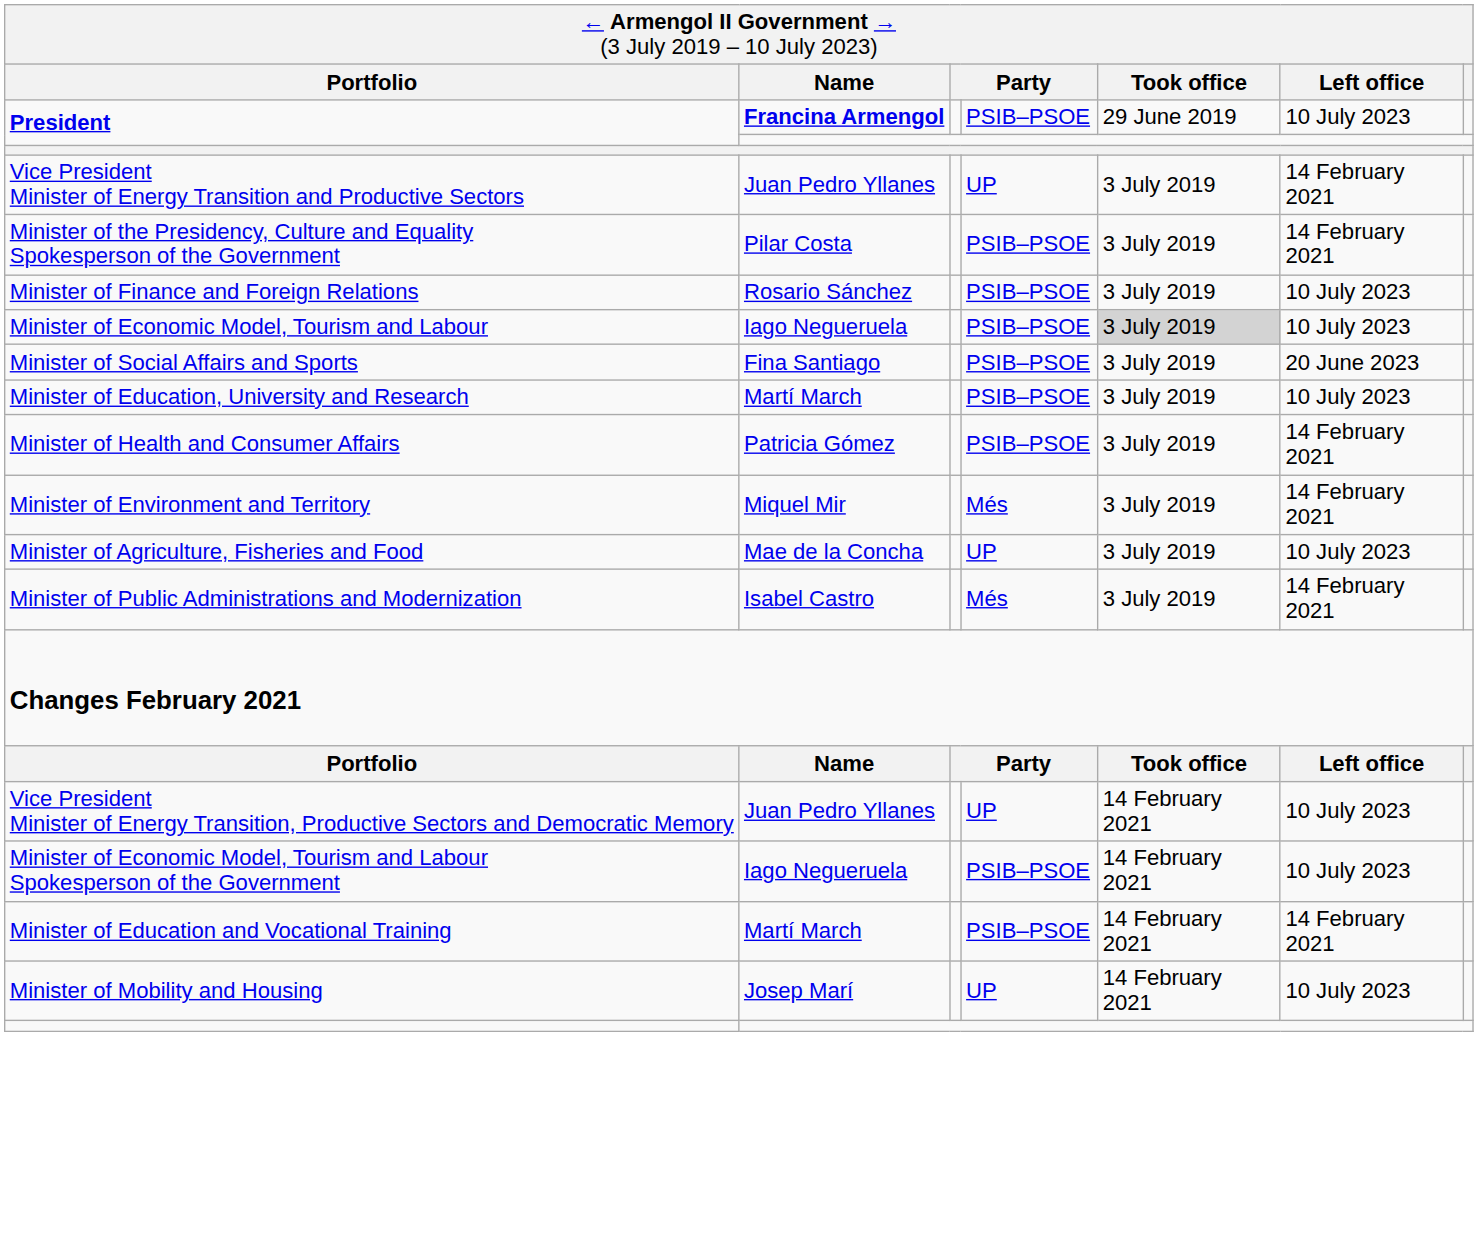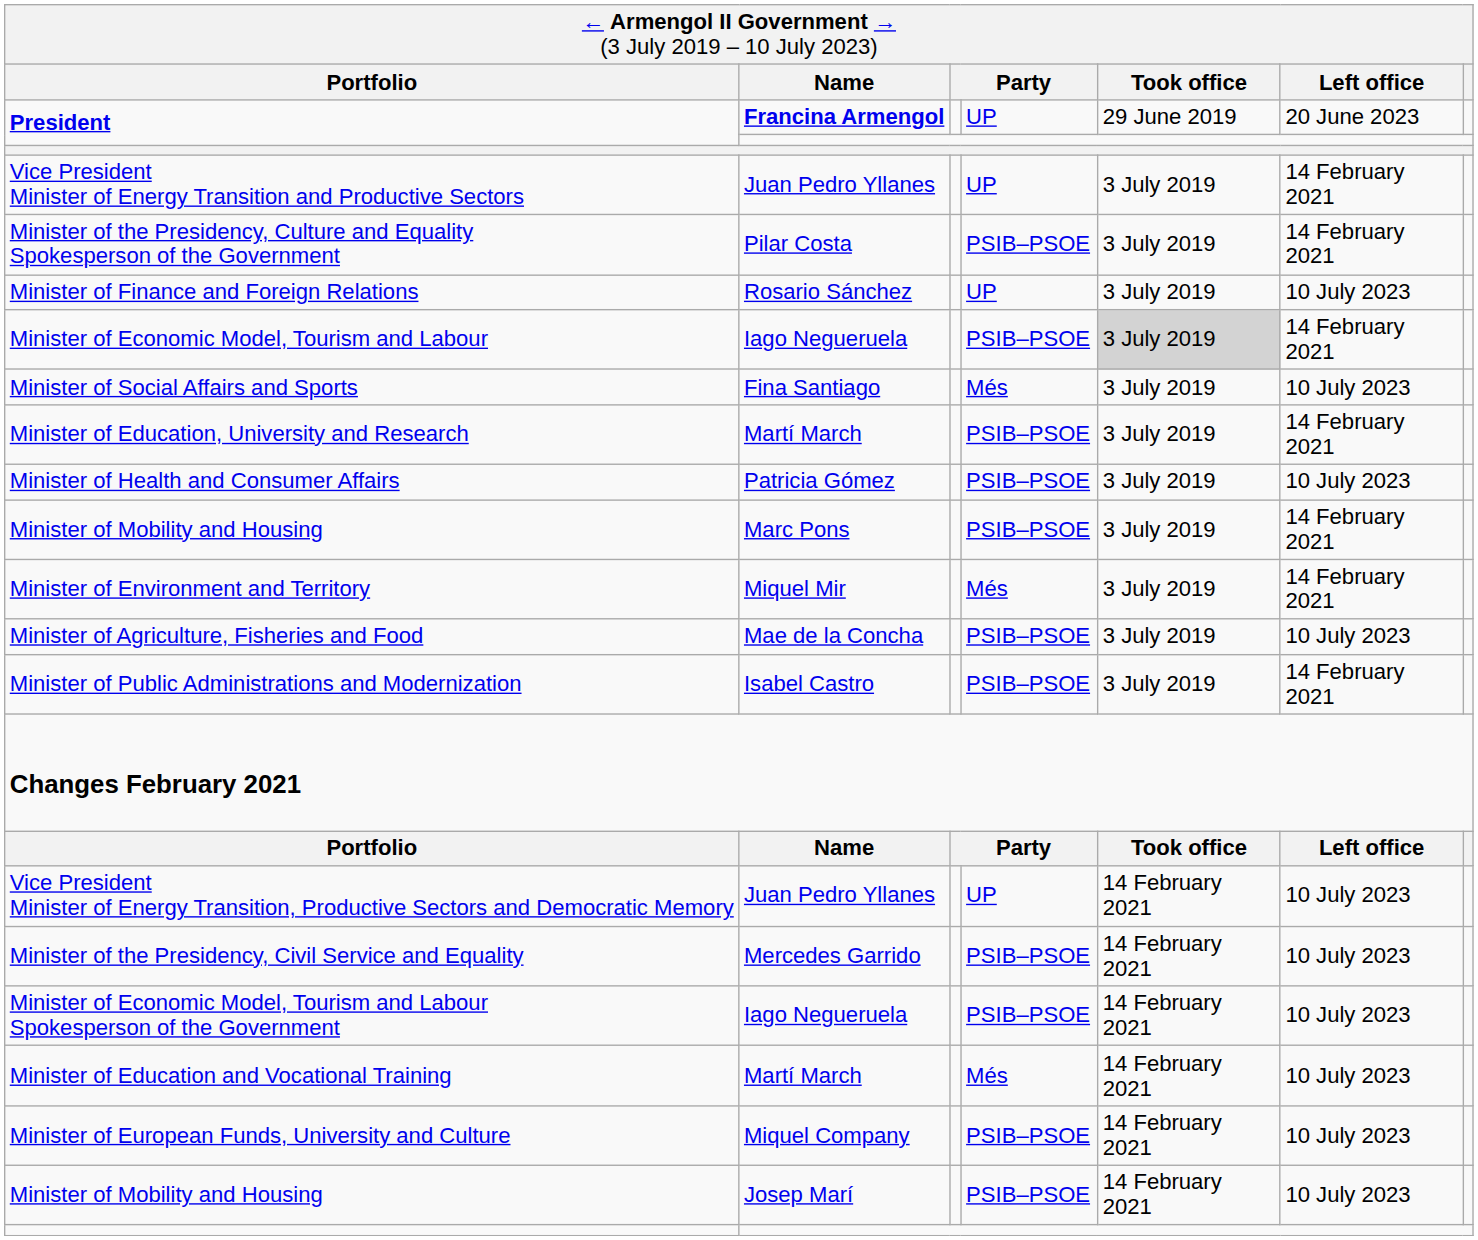(1028, 116) PSIB–PSOE -> (981, 116) UP
(1348, 116) 10 July 2023 -> (1352, 116) 20 June 2023
(1028, 291) PSIB–PSOE -> (981, 291) UP
(1348, 326) 10 July 2023 -> (1345, 339) 14 February 2021
(1028, 362) PSIB–PSOE -> (987, 386) Més
(1352, 362) 20 June 2023 -> (1348, 386) 10 July 2023
(1348, 397) 10 July 2023 -> (1345, 434) 14 February 2021
(1345, 444) 14 February 2021 -> (1348, 481) 10 July 2023
+ row: (166, 529)
(981, 551) UP -> (1028, 636) PSIB–PSOE
(987, 599) Més -> (1028, 683) PSIB–PSOE
+ row: (267, 955)
(1028, 930) PSIB–PSOE -> (987, 1075) Més
(1345, 930) 14 February 2021 -> (1348, 1075) 10 July 2023
+ row: (260, 1135)
(981, 990) UP -> (1028, 1195) PSIB–PSOE
